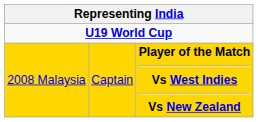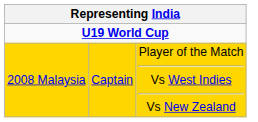(194, 80) bold -> (191, 80) normal
